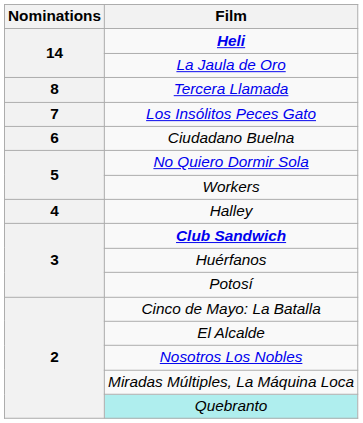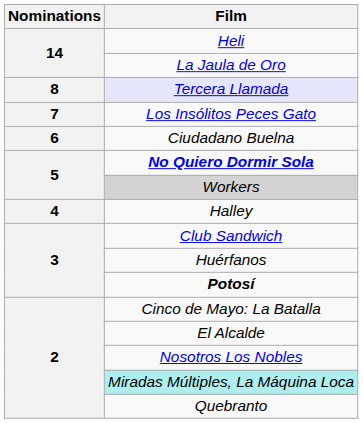(231, 41) bold -> (231, 41) normal
(231, 89) no background -> (231, 89) lavender background
(231, 162) normal -> (231, 162) bold
(231, 187) no background -> (231, 187) lightgrey background
(231, 235) bold -> (231, 235) normal
(231, 284) normal -> (231, 284) bold
(231, 382) no background -> (231, 382) paleturquoise background
(231, 406) paleturquoise background -> (231, 406) no background
